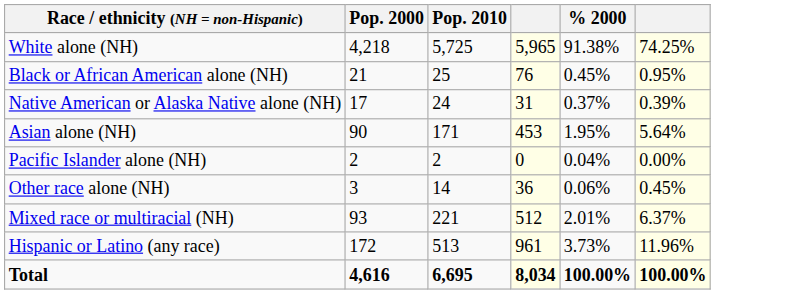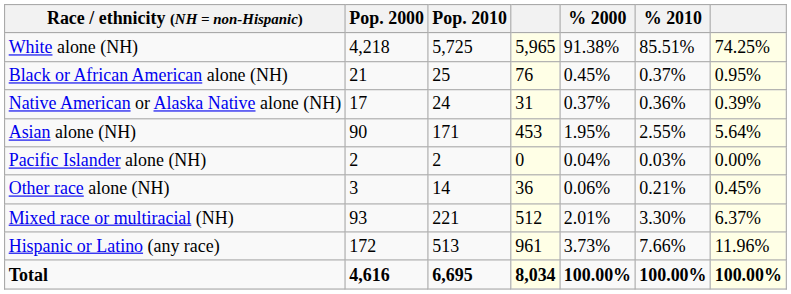+ column: (673, 18)
